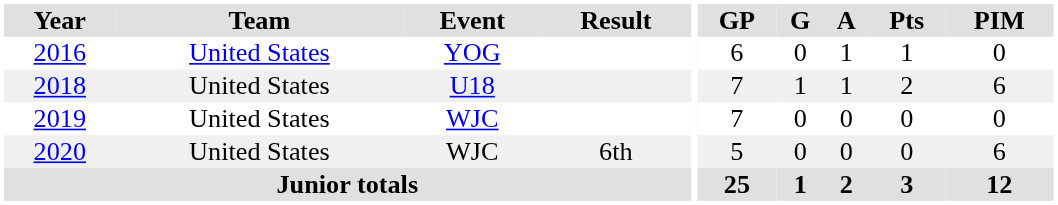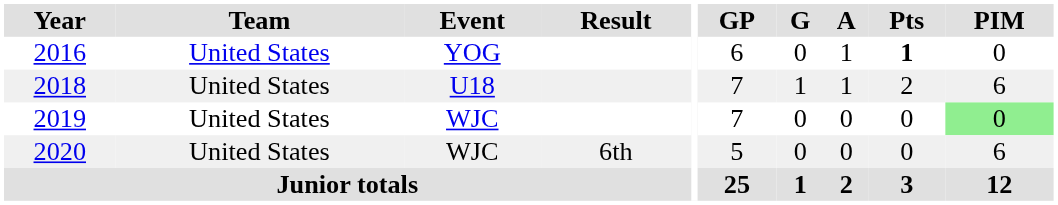(907, 52) normal -> (907, 52) bold
(999, 118) no background -> (999, 118) lightgreen background
